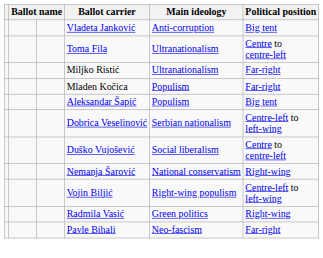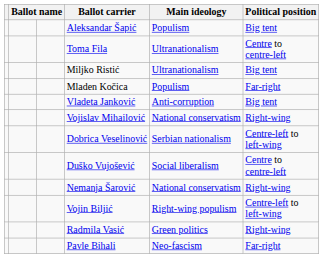rows swapped: (102, 102) <-> (101, 28)
(263, 70) Far-right -> (261, 70) Big tent
+ row: (106, 117)
